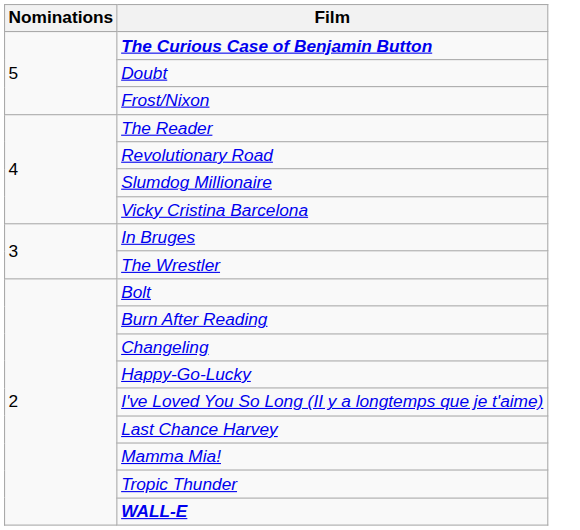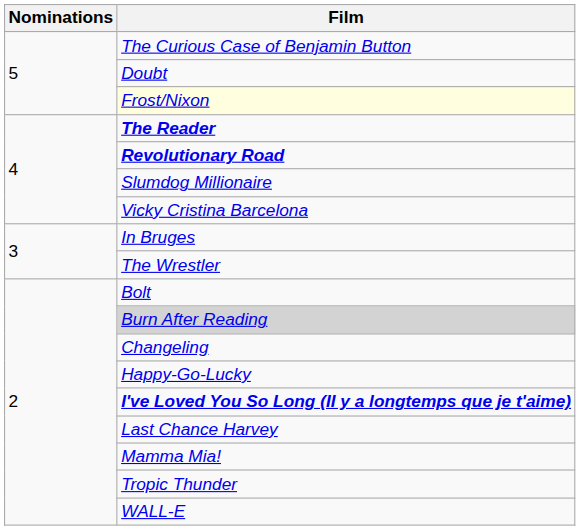(277, 45) bold -> (266, 45) normal
(165, 100) no background -> (165, 100) lightyellow background
(167, 127) normal -> (168, 127) bold
(197, 155) normal -> (203, 155) bold
(194, 319) no background -> (194, 319) lightgrey background
(332, 401) normal -> (346, 401) bold
(154, 511) bold -> (153, 511) normal
